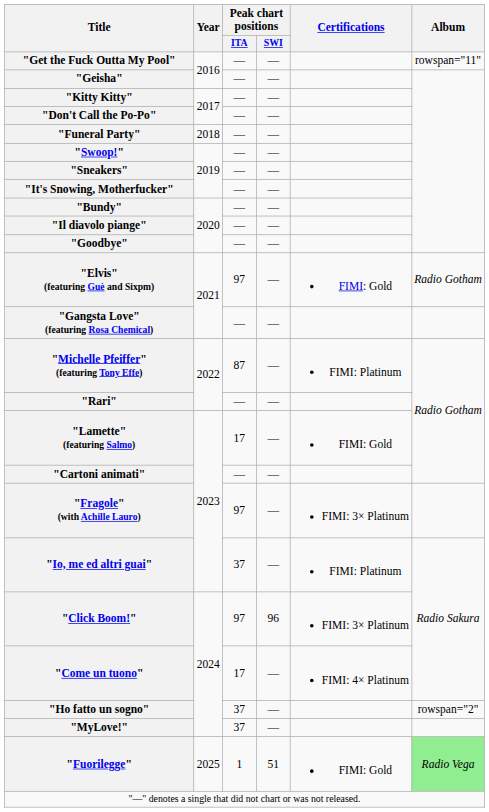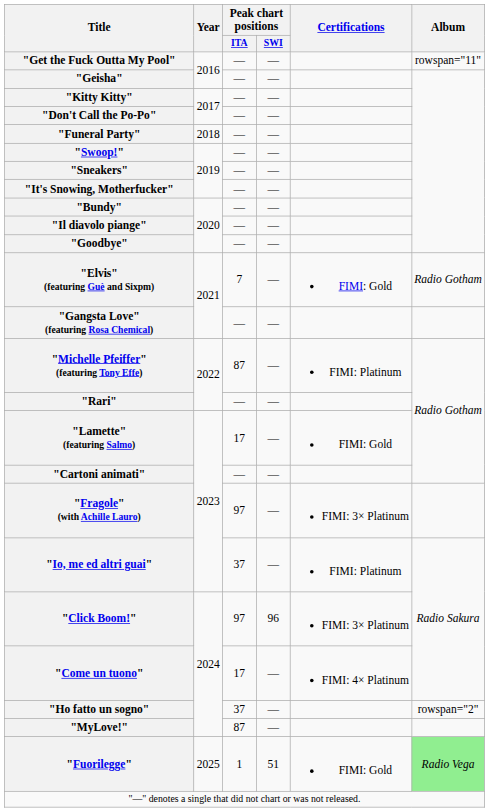(239, 279) 97 -> (239, 279) 7
(239, 727) 37 -> (239, 727) 87
